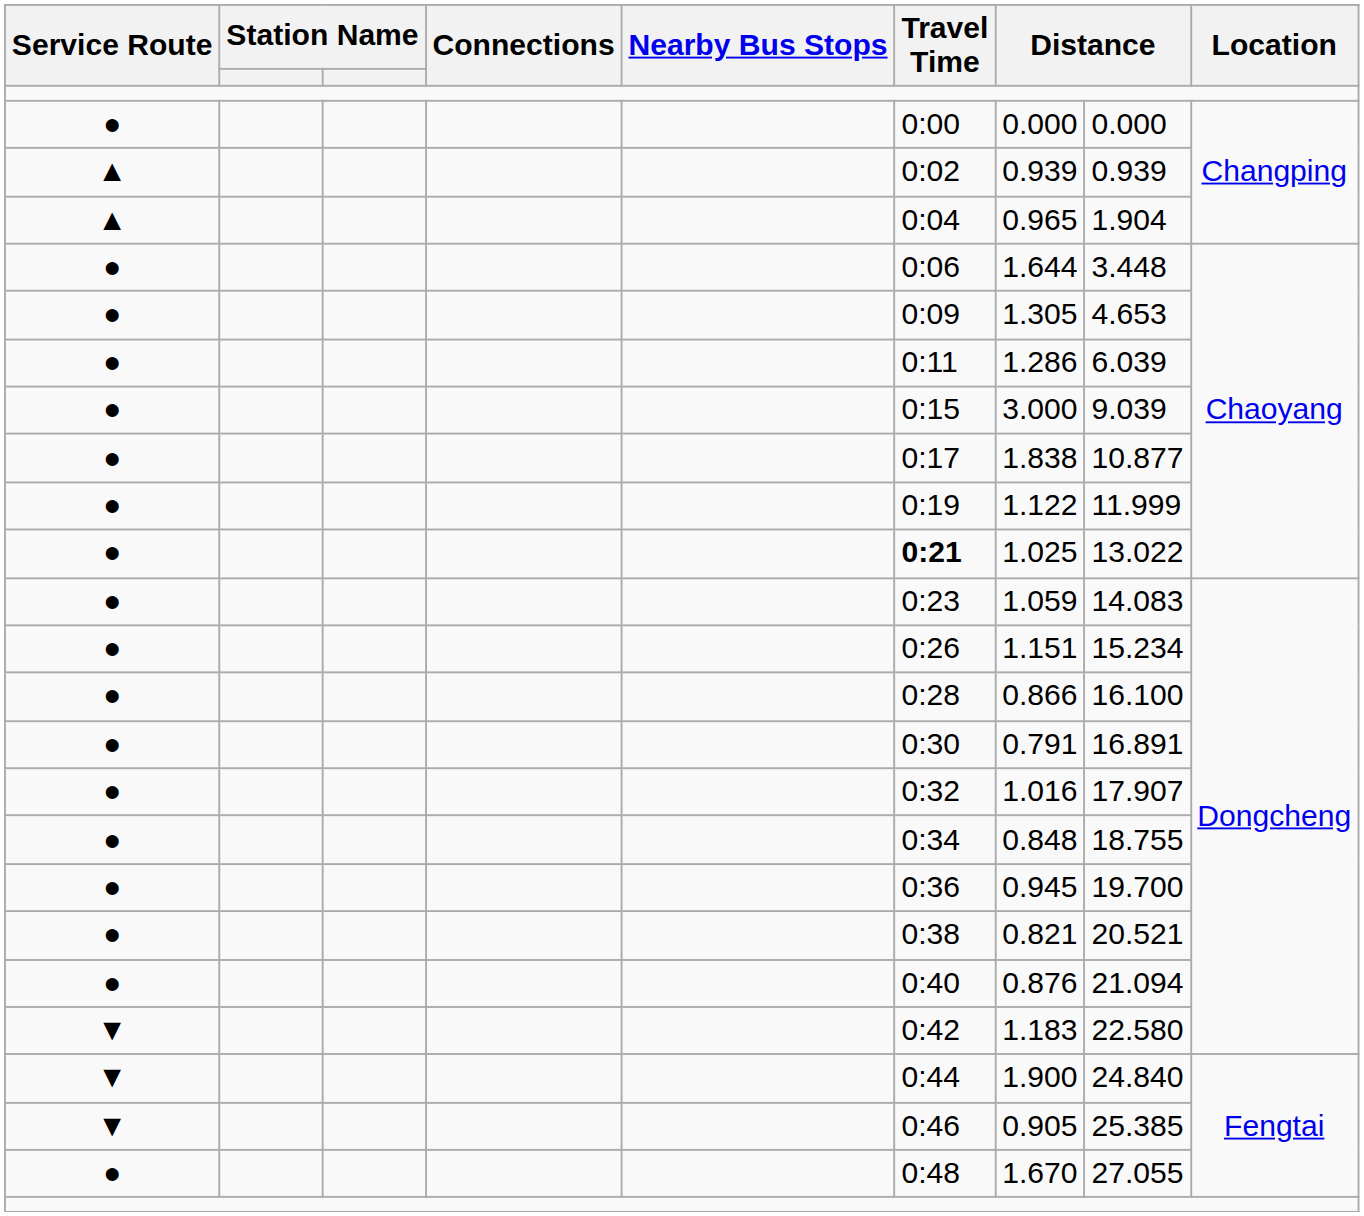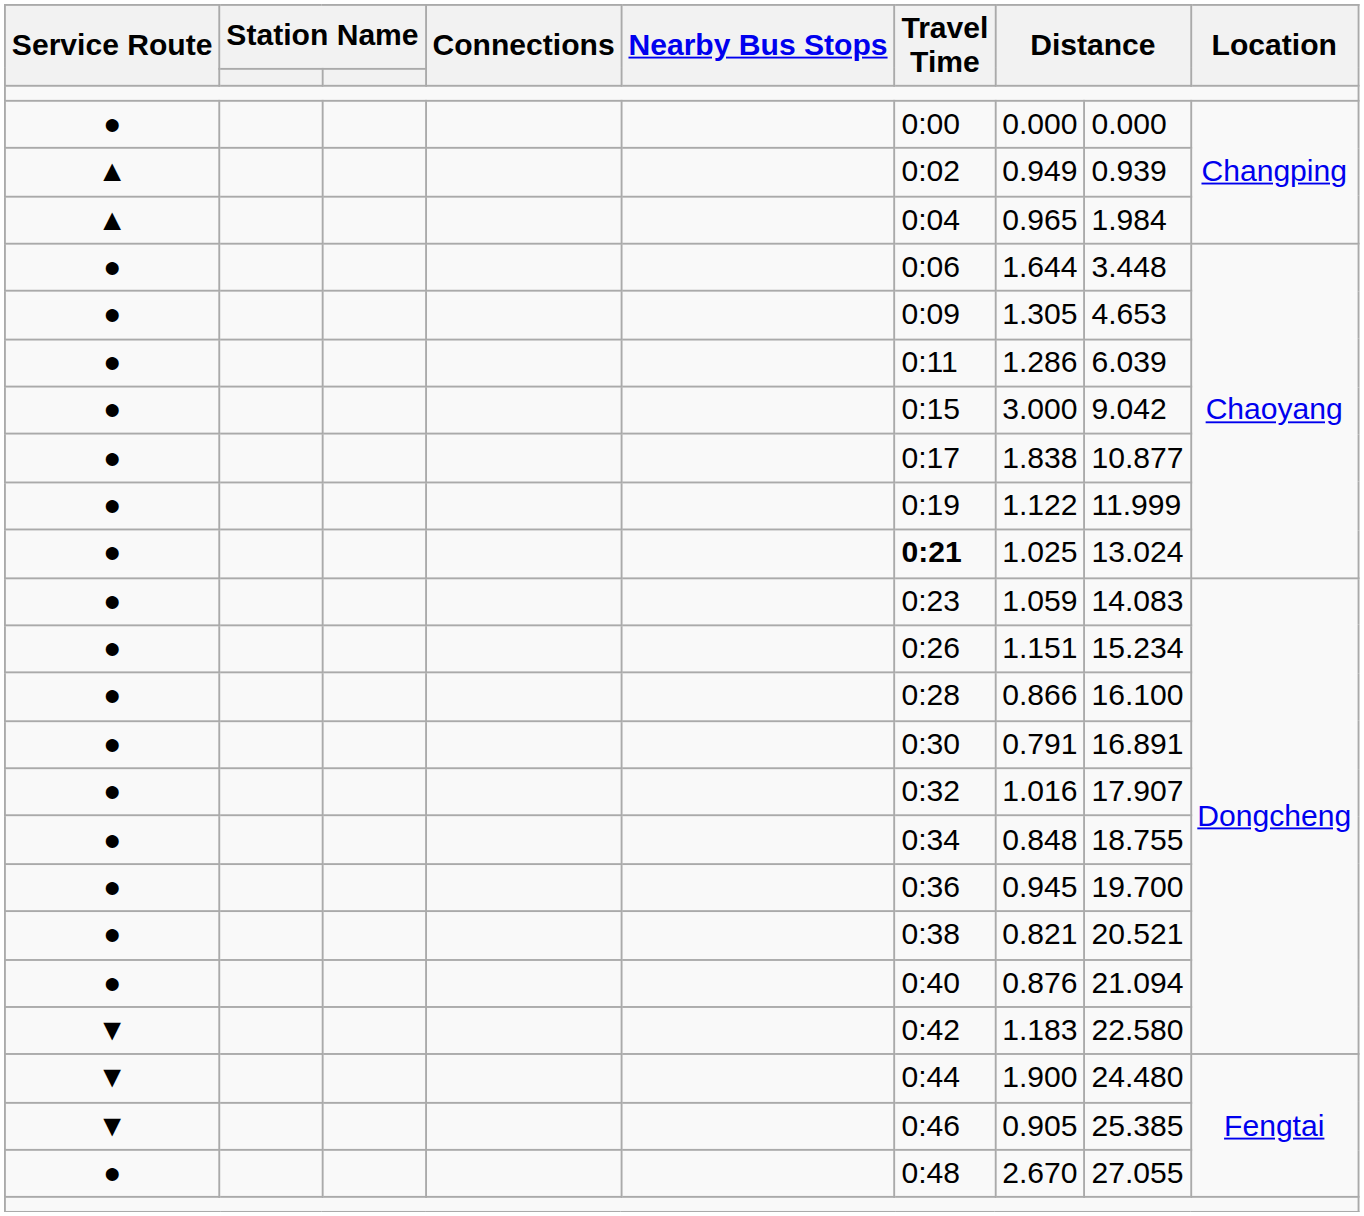(1040, 171) 0.939 -> (1040, 171) 0.949
(1129, 219) 1.904 -> (1129, 219) 1.984
(1129, 409) 9.039 -> (1129, 409) 9.042
(1137, 553) 13.022 -> (1137, 553) 13.024
(1137, 1077) 24.840 -> (1137, 1077) 24.480
(1040, 1173) 1.670 -> (1040, 1173) 2.670
